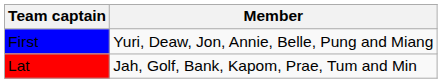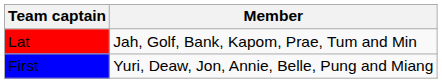rows swapped: (19, 66) <-> (23, 41)
